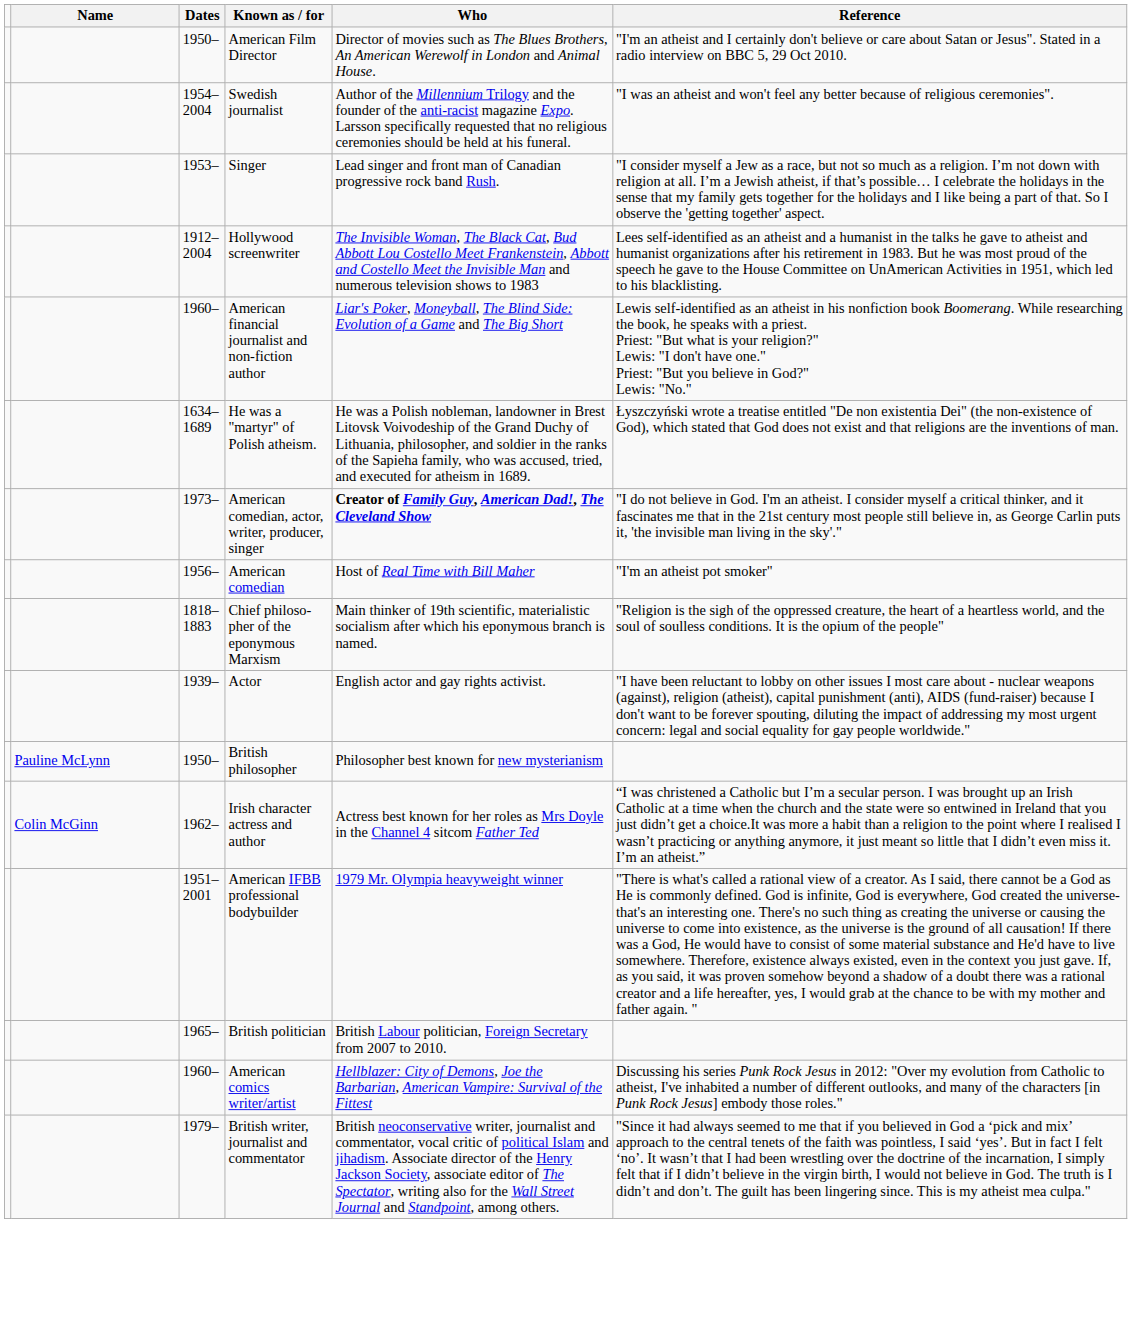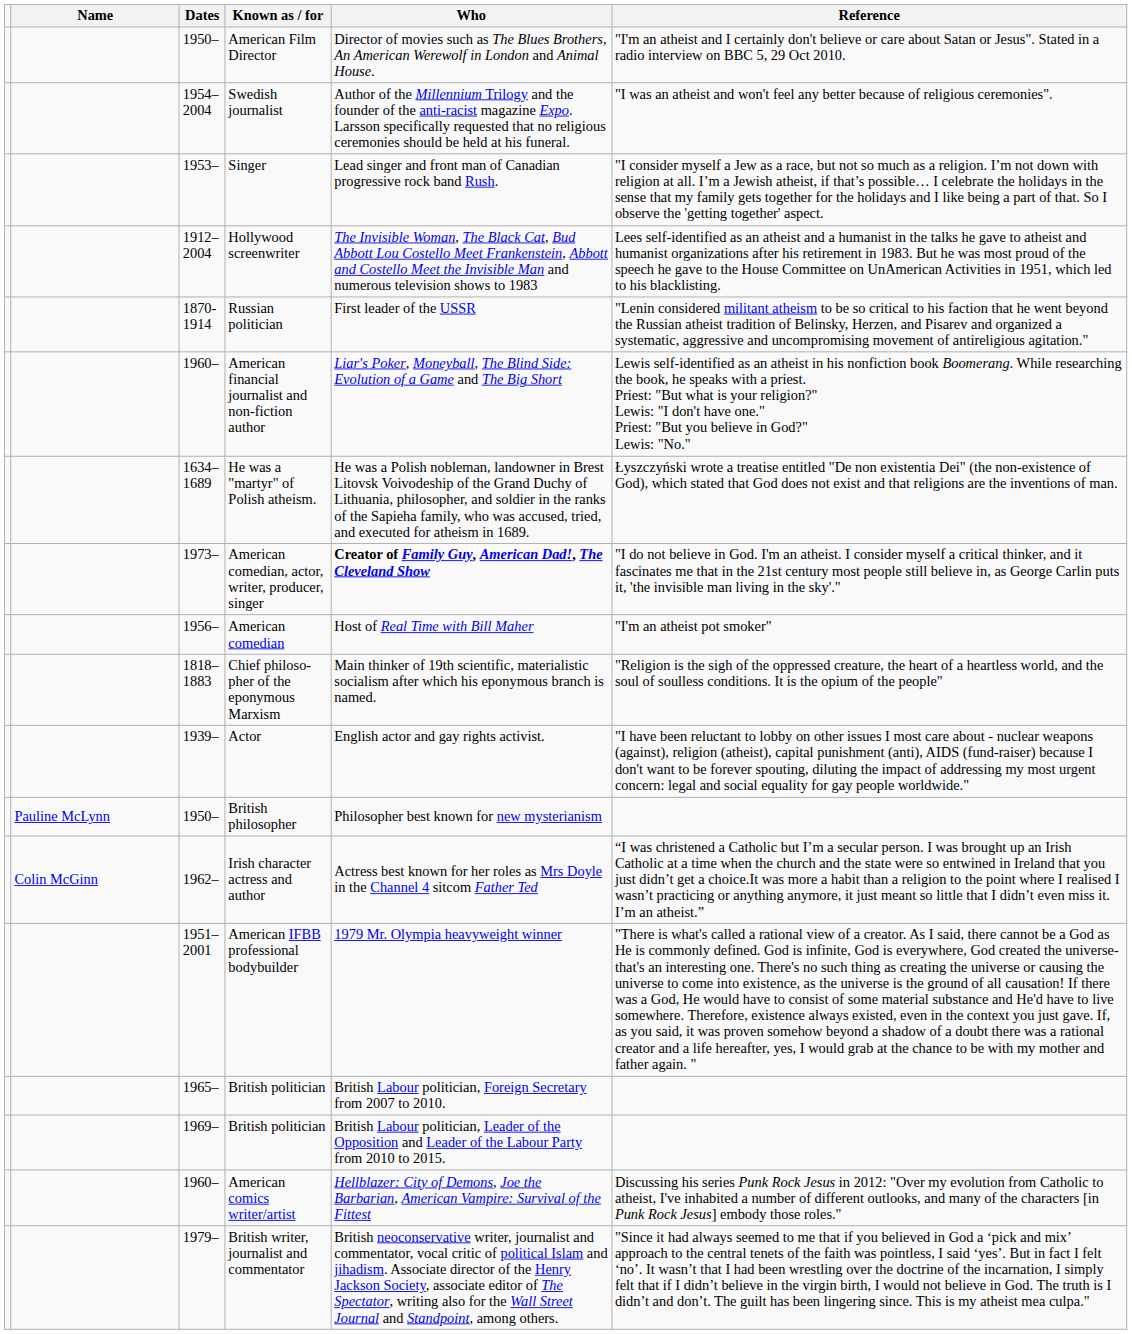+ row: (200, 316)
+ row: (201, 1126)
